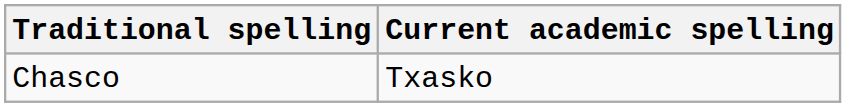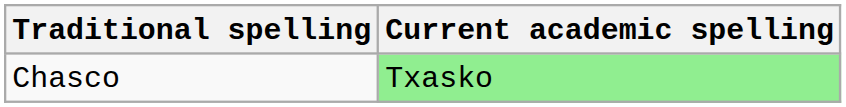(439, 78) no background -> (439, 78) lightgreen background
